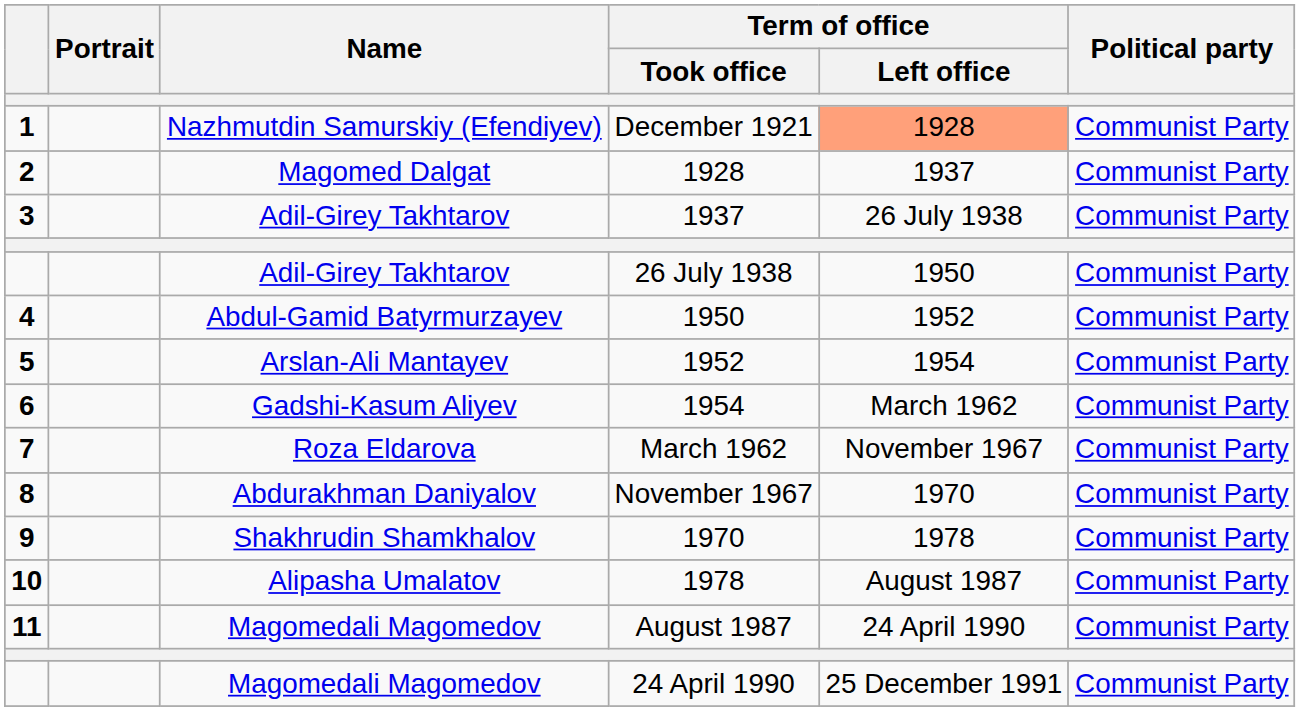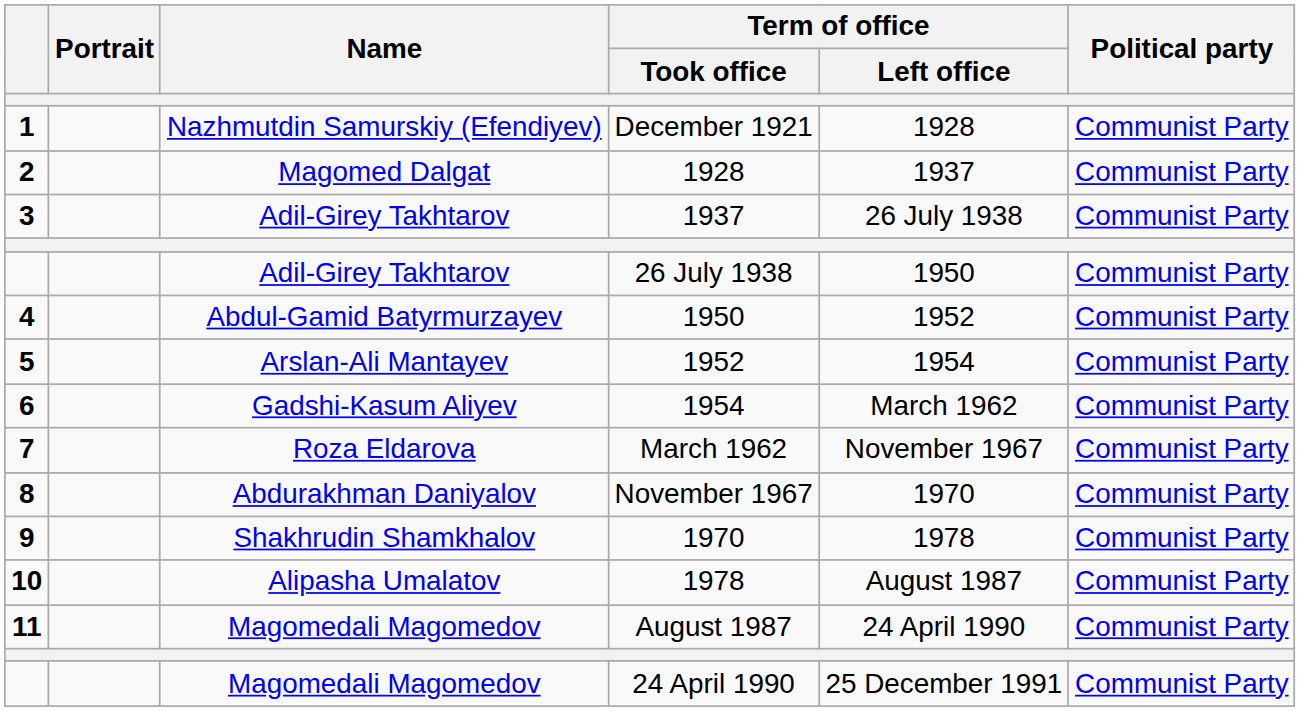(944, 127) lightsalmon background -> (944, 127) no background
